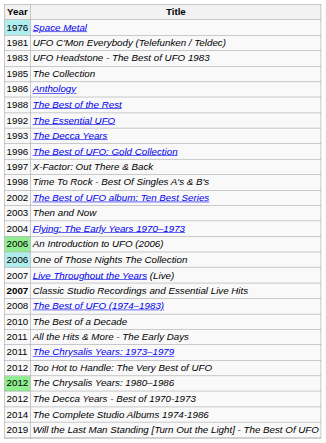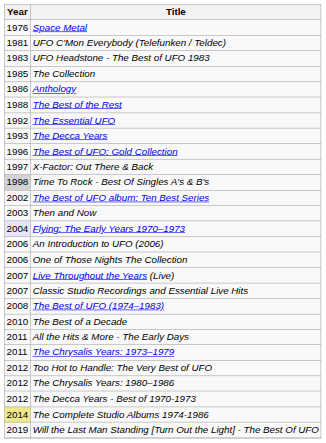(17, 27) paleturquoise background -> (17, 27) no background
(17, 182) no background -> (17, 182) lightgrey background
(17, 228) no background -> (17, 228) lavender background
(17, 244) lightgreen background -> (17, 244) no background
(17, 259) paleturquoise background -> (17, 259) no background
(17, 290) bold -> (17, 290) normal
(17, 383) lightgreen background -> (17, 383) no background
(17, 414) no background -> (17, 414) khaki background
